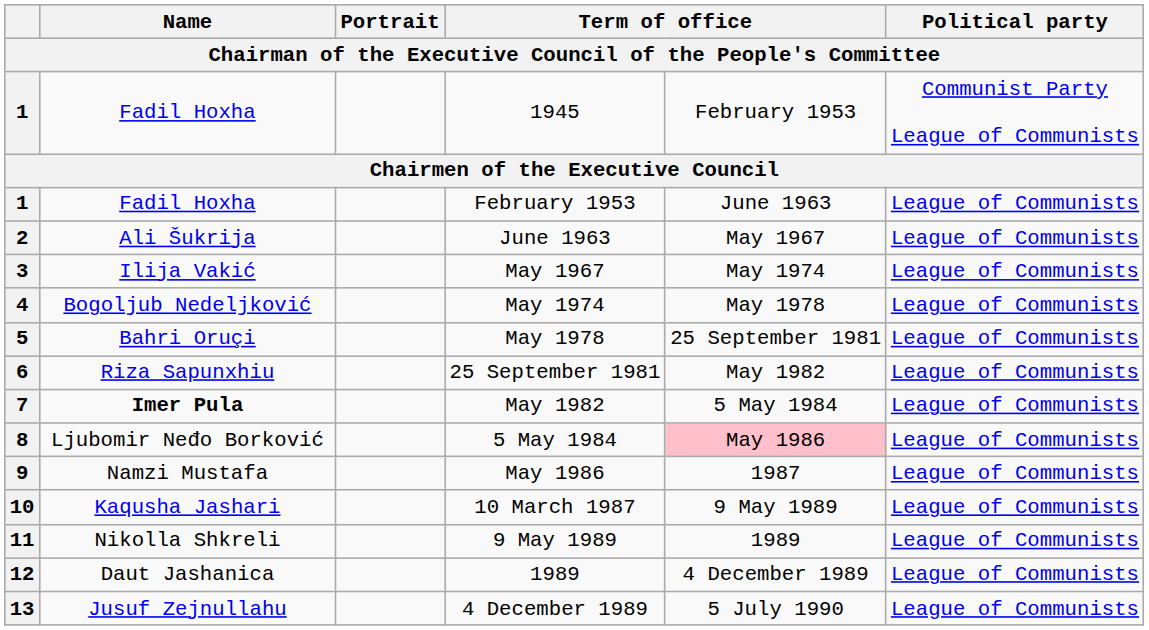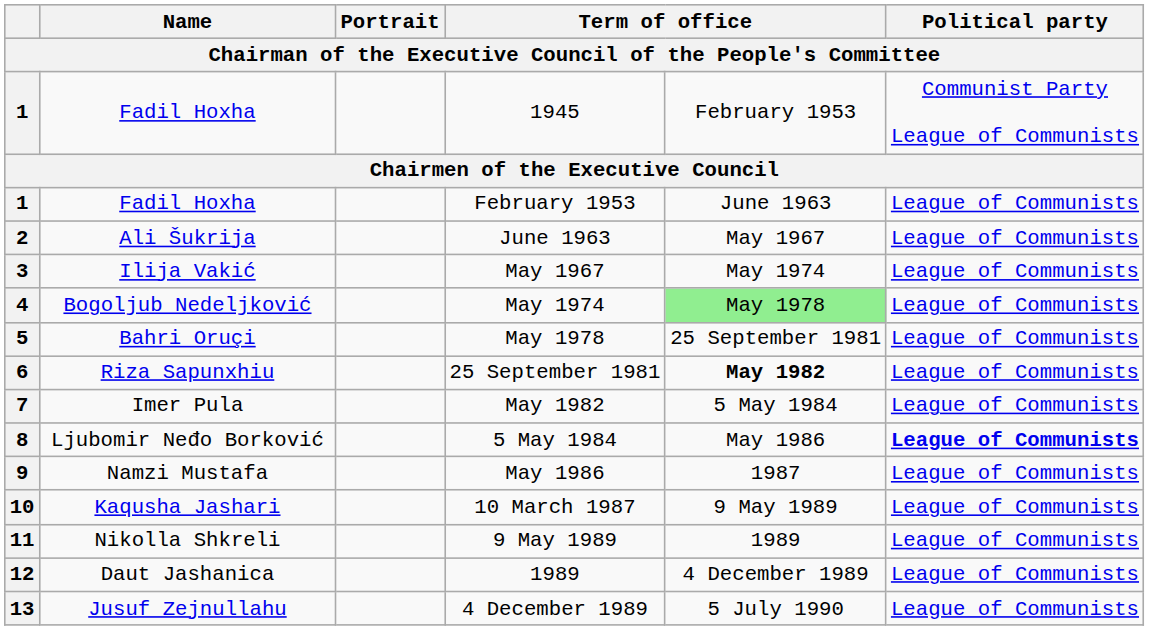(776, 305) no background -> (776, 305) lightgreen background
(776, 373) normal -> (776, 373) bold
(187, 406) bold -> (187, 406) normal
(776, 440) pink background -> (776, 440) no background
(1015, 440) normal -> (1015, 440) bold
